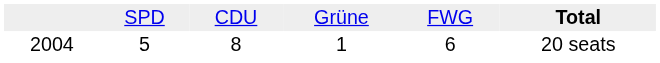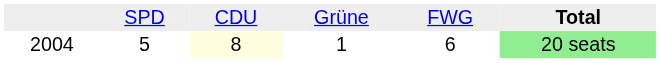(236, 44) no background -> (236, 44) lightyellow background
(578, 44) no background -> (578, 44) lightgreen background
